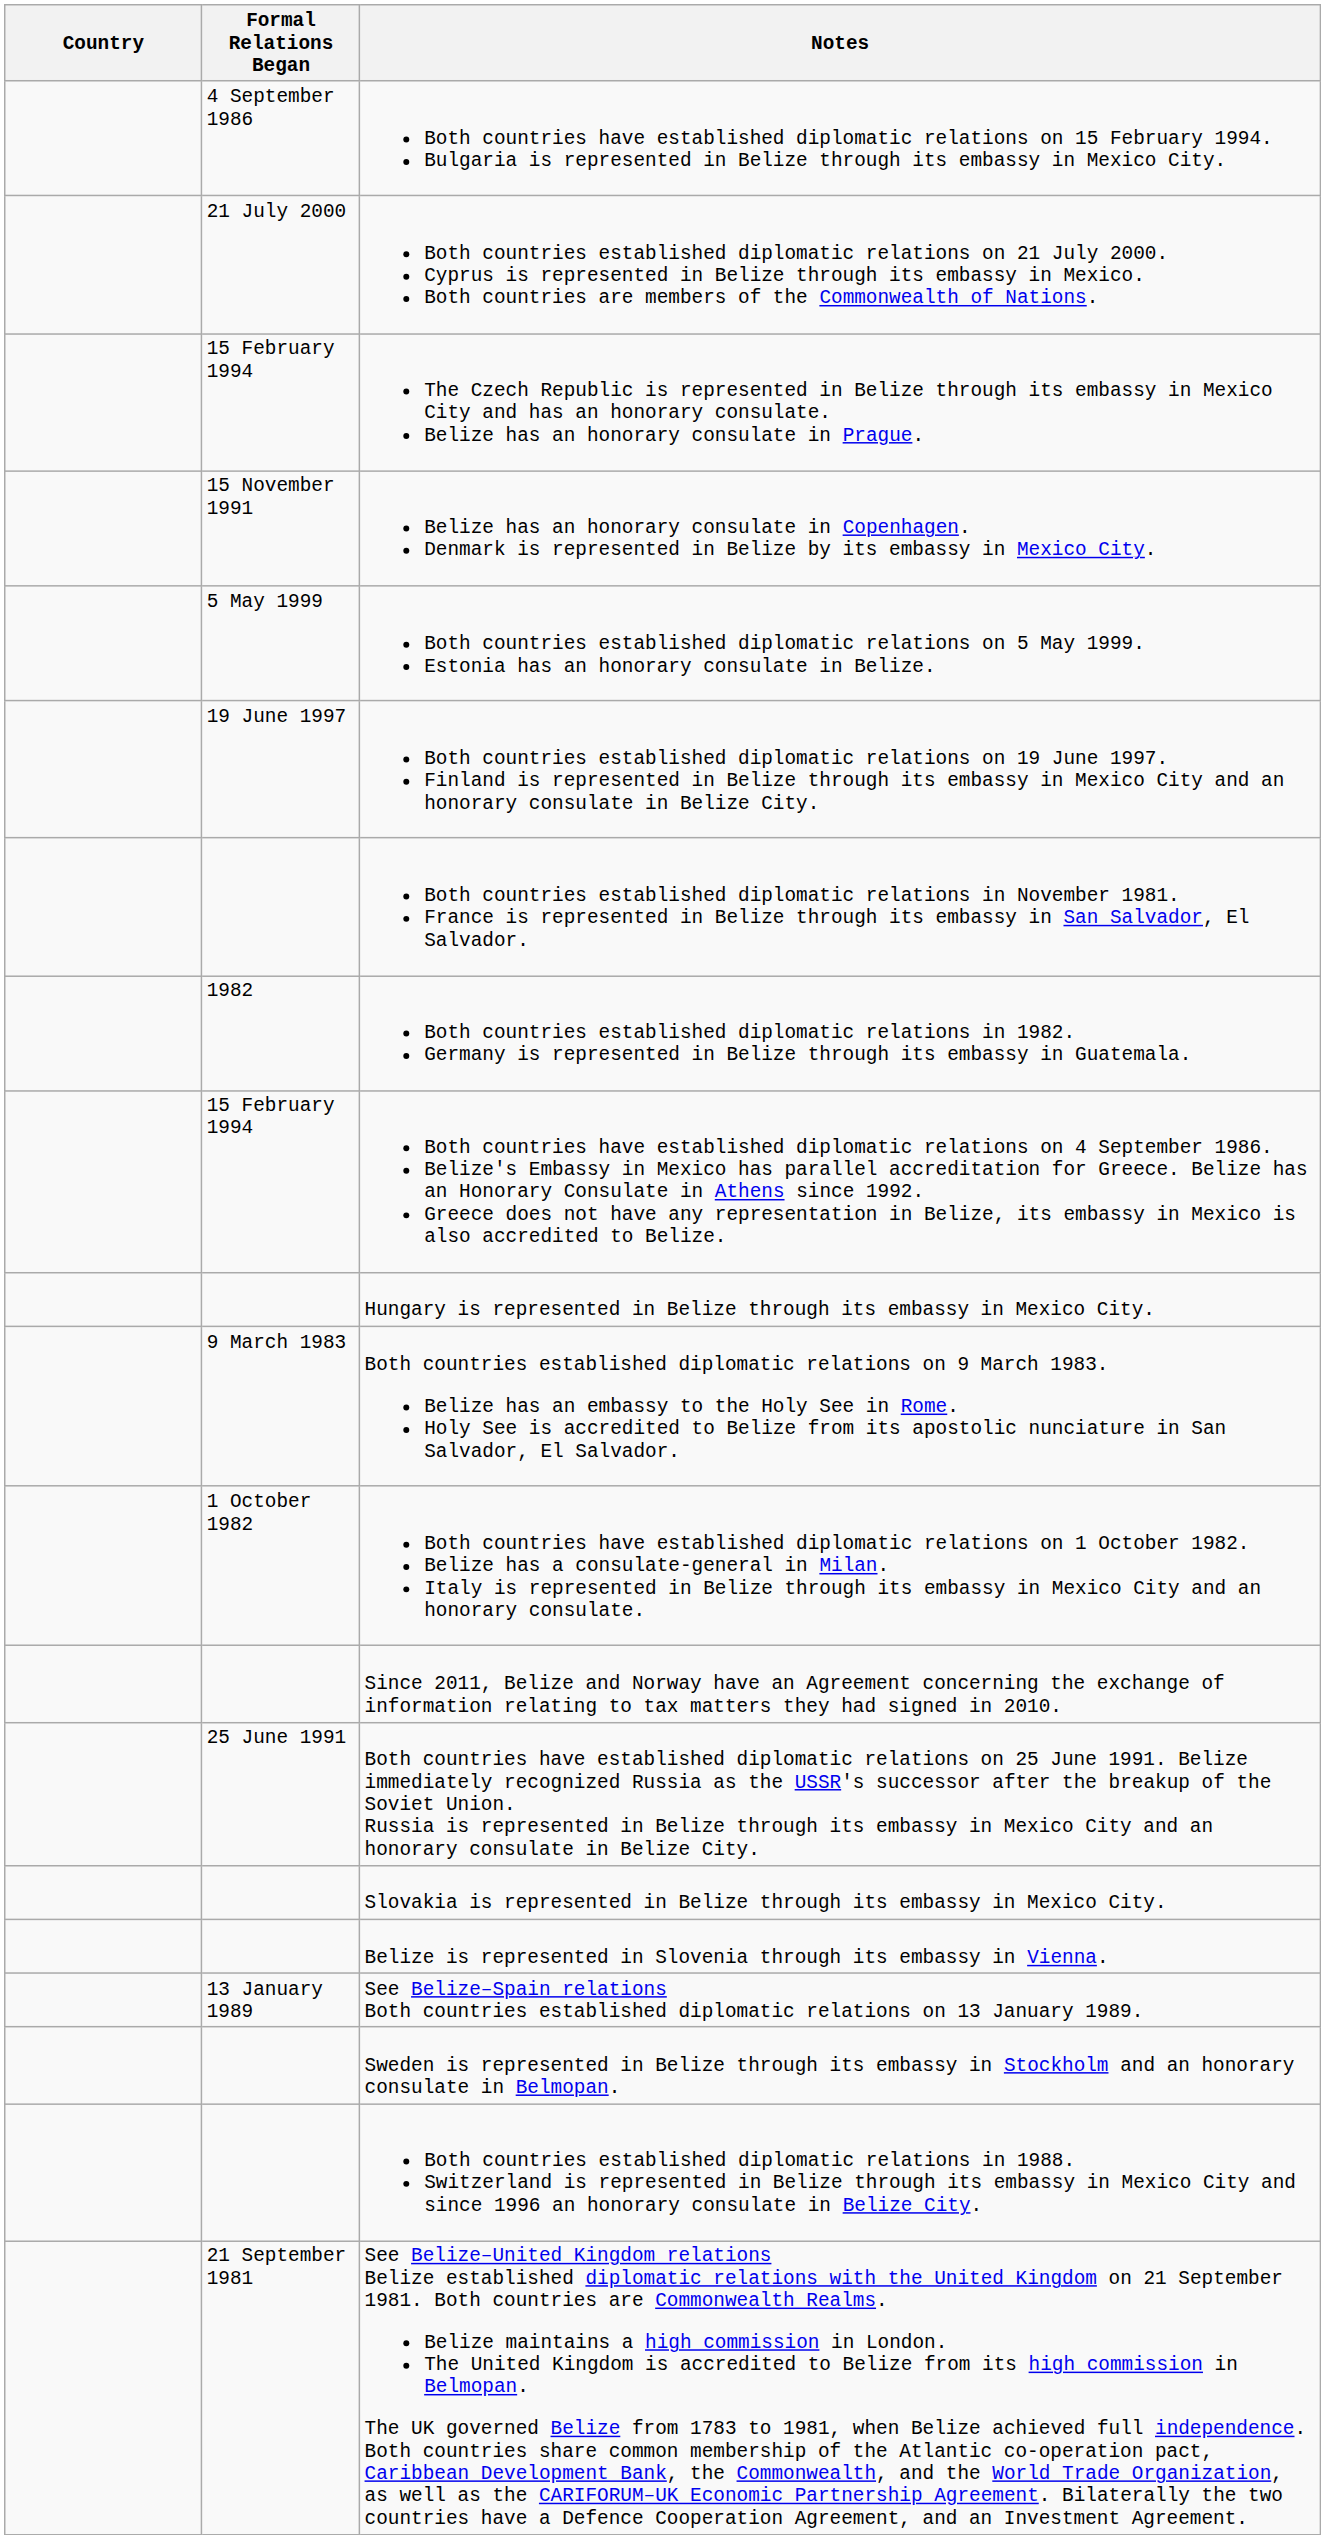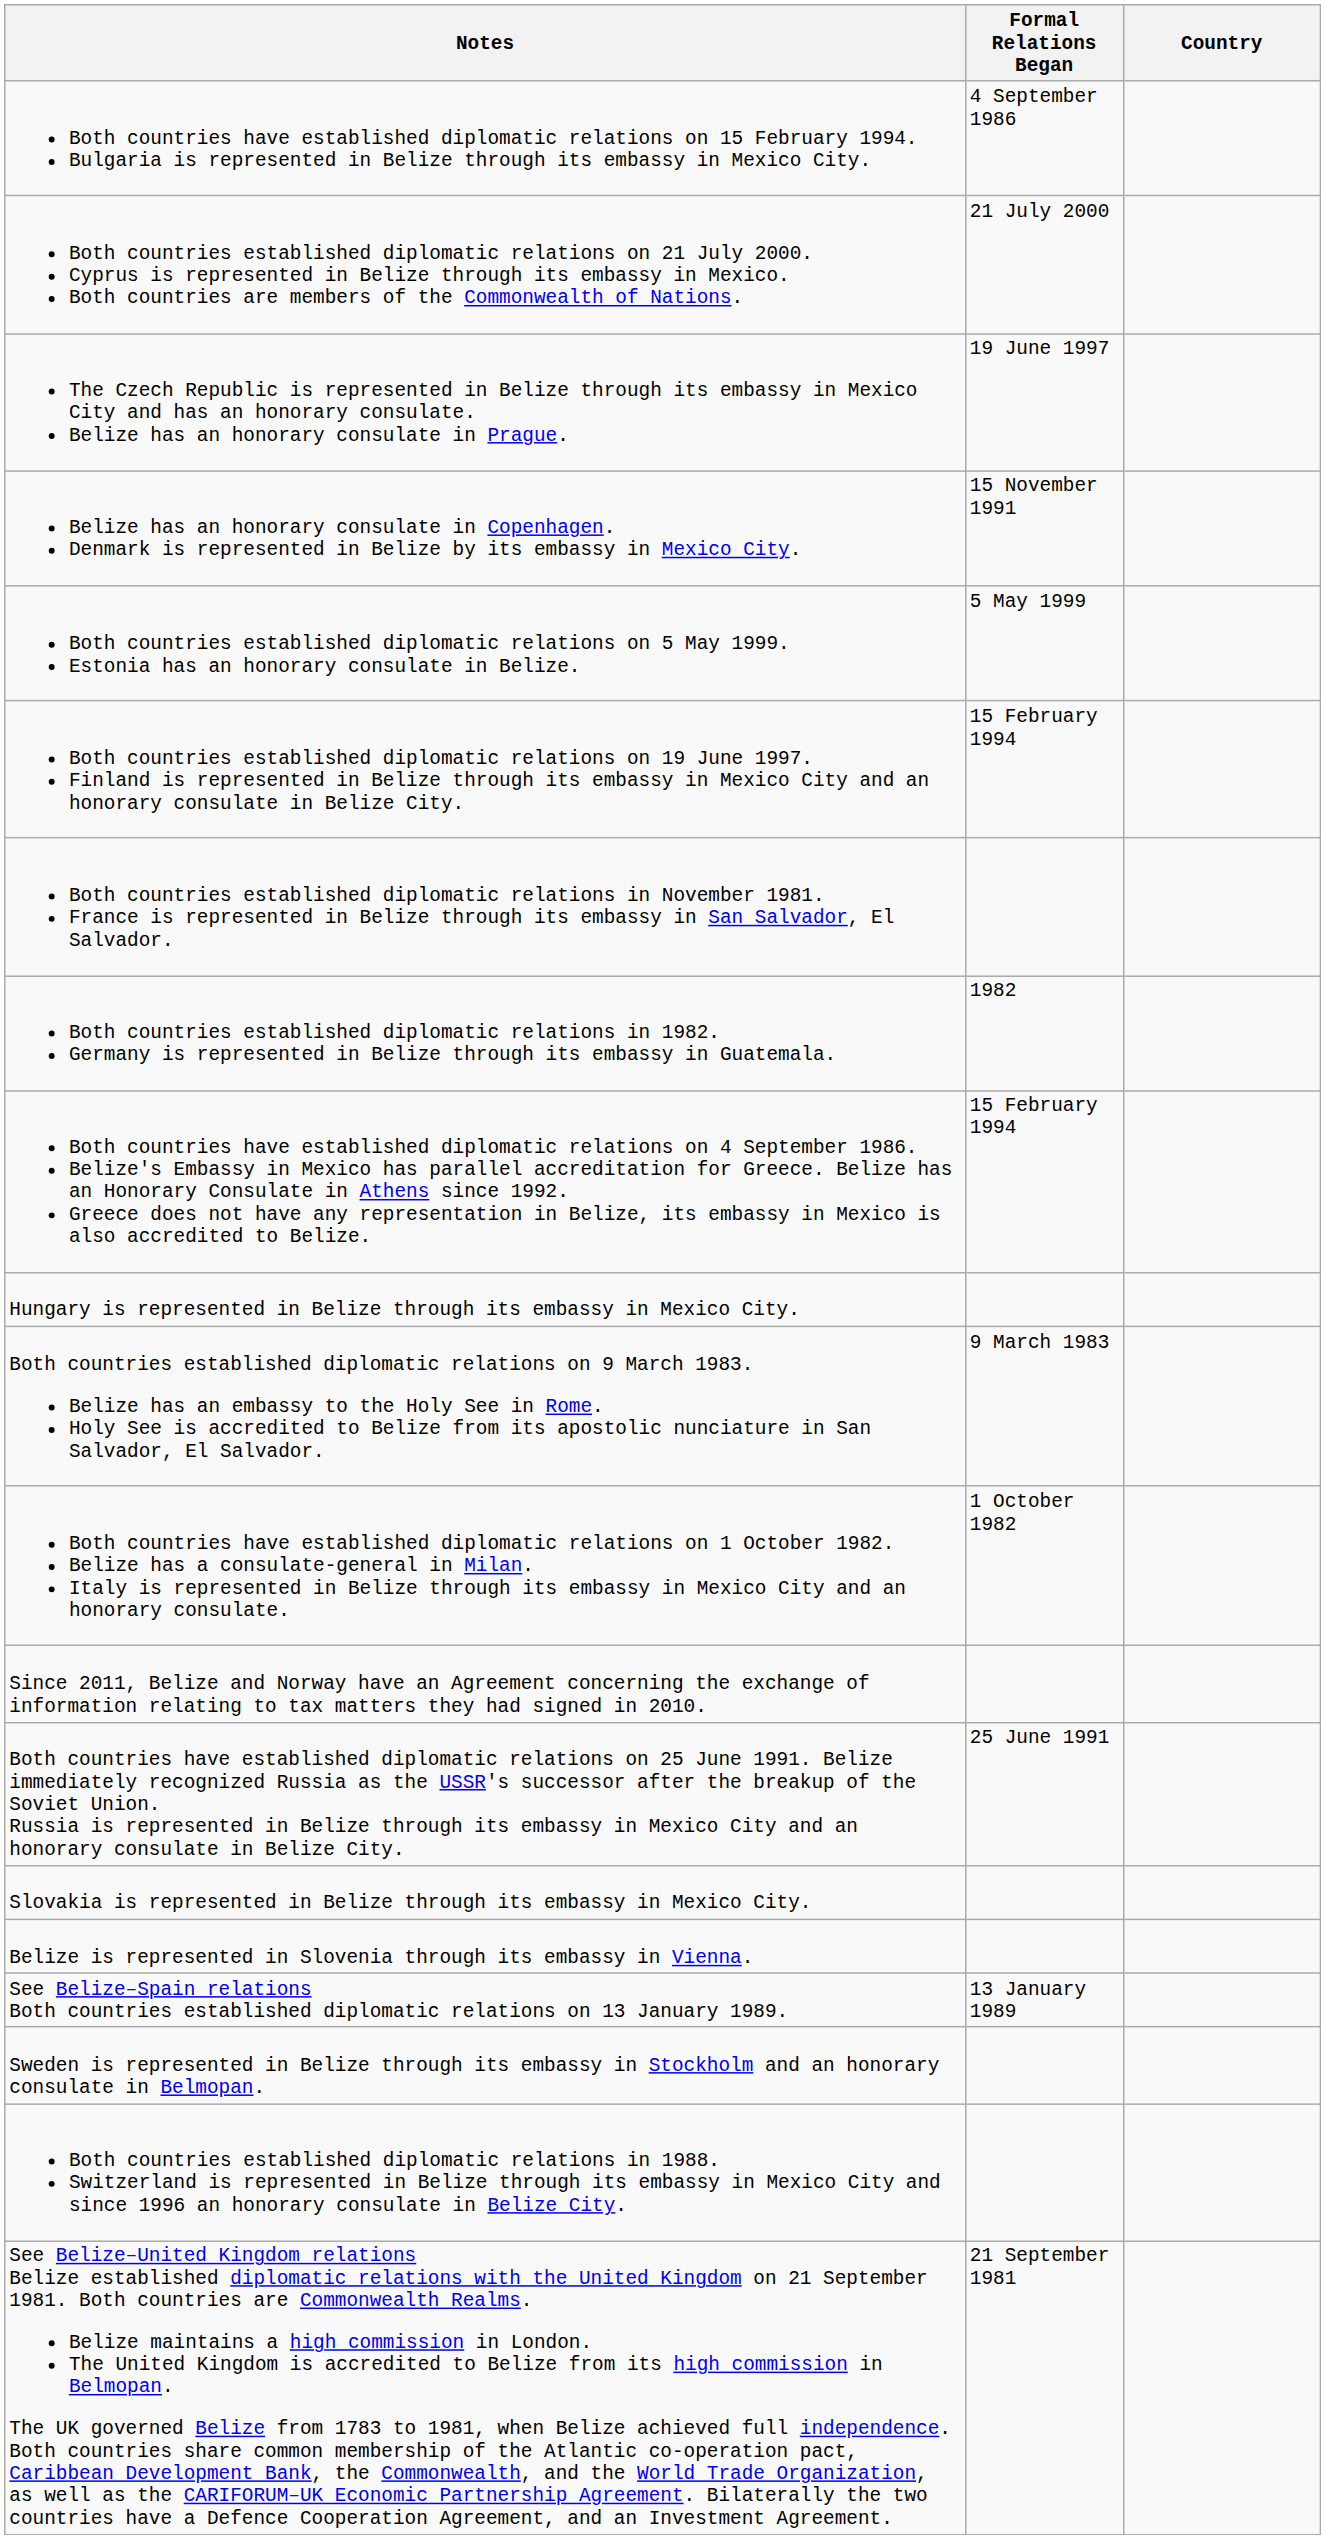columns swapped: (103, 43) <-> (840, 43)
(271, 360) 15 February 1994 -> (1040, 349) 19 June 1997
(276, 717) 19 June 1997 -> (1034, 728) 15 February 1994
